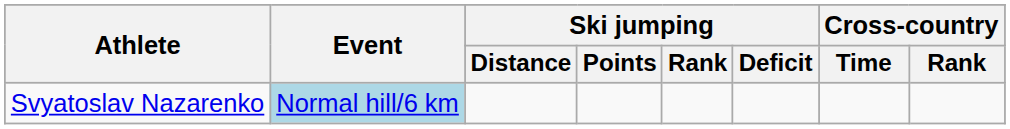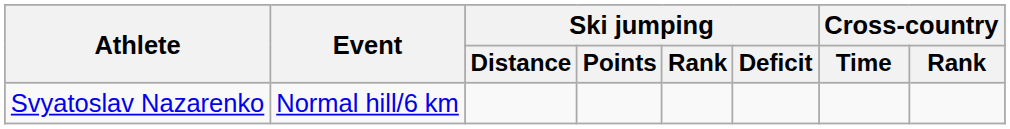(368, 104) lightblue background -> (368, 104) no background
